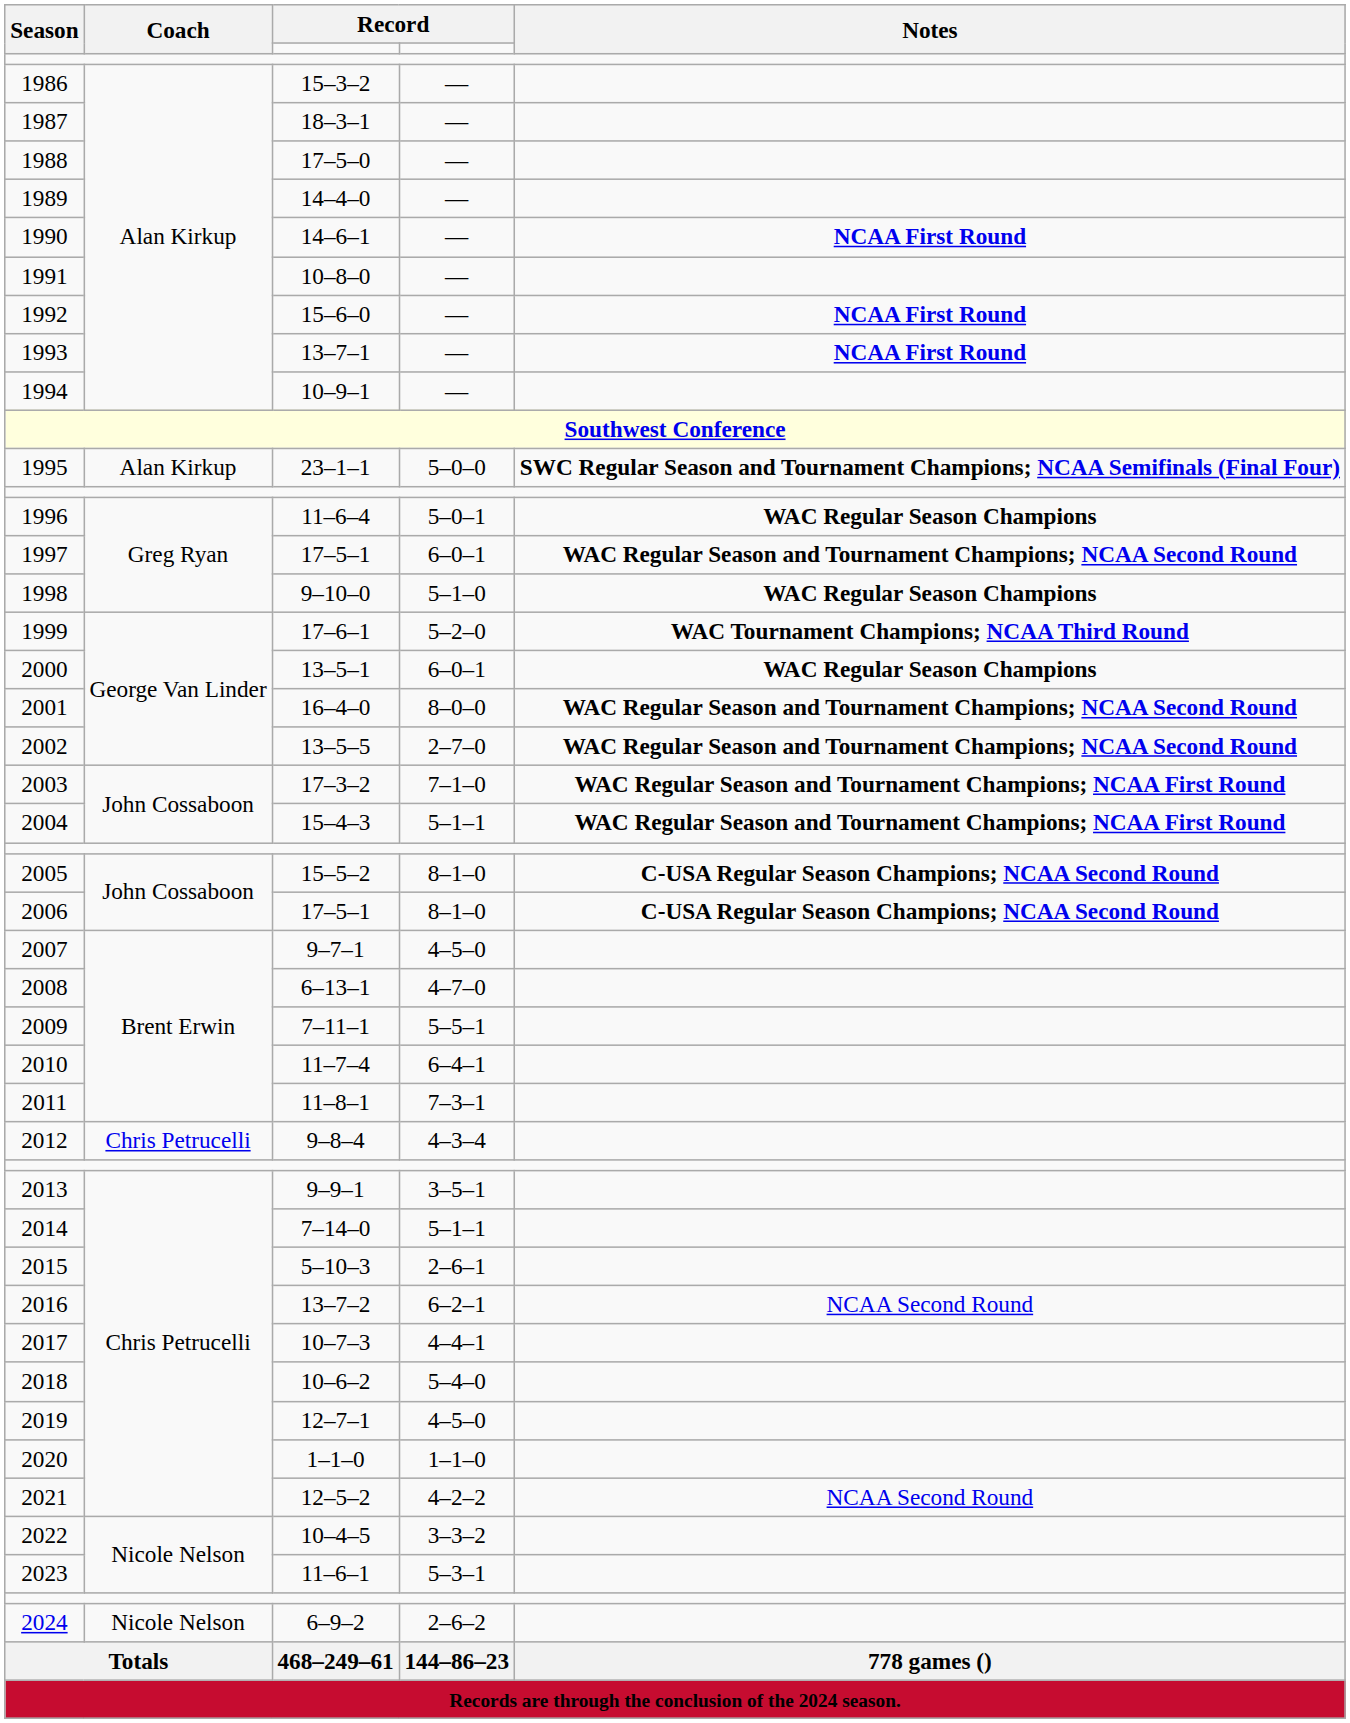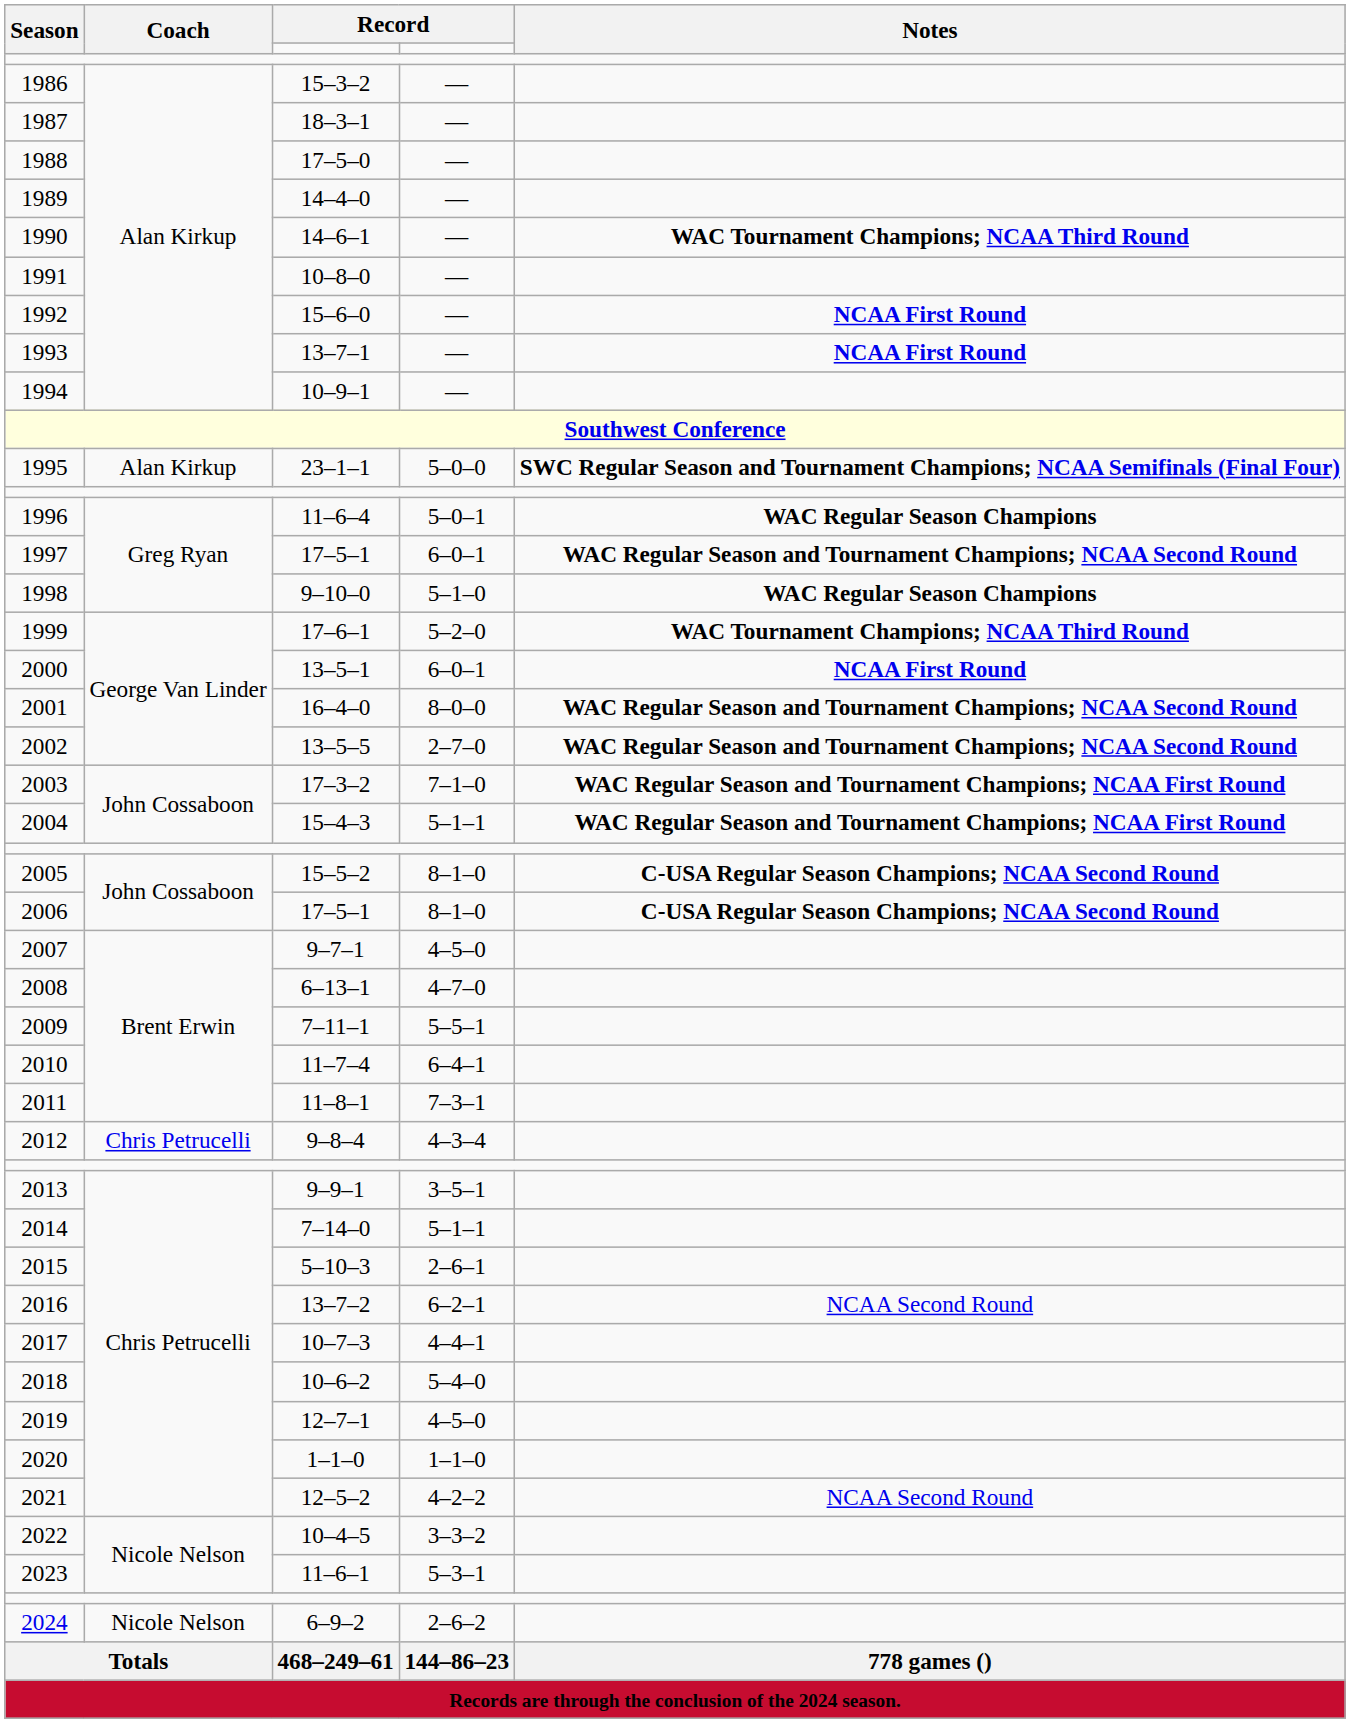(930, 237) NCAA First Round -> (930, 237) WAC Tournament Champions; NCAA Third Round
(930, 669) WAC Regular Season Champions -> (930, 669) NCAA First Round
